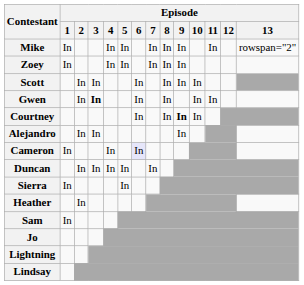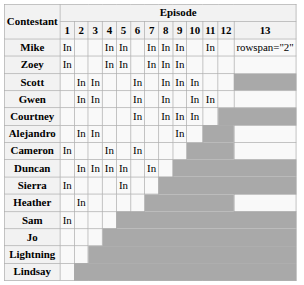(96, 99) bold -> (95, 99) normal
(182, 116) bold -> (180, 116) normal
(139, 151) lavender background -> (138, 151) no background
